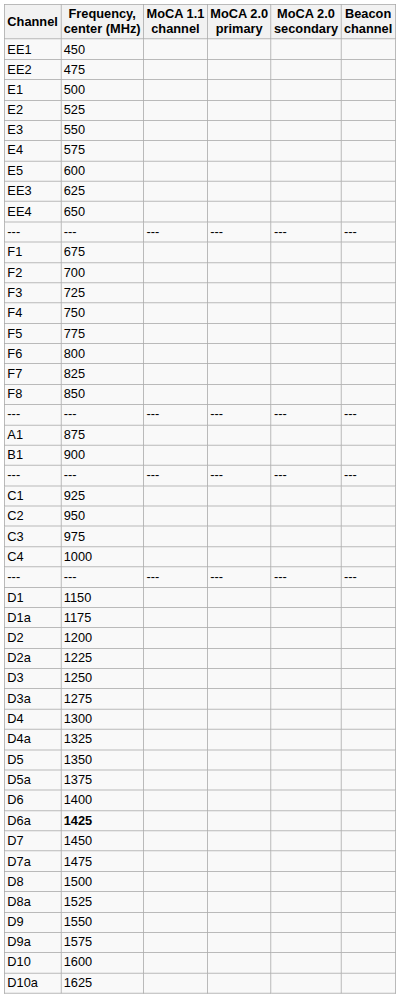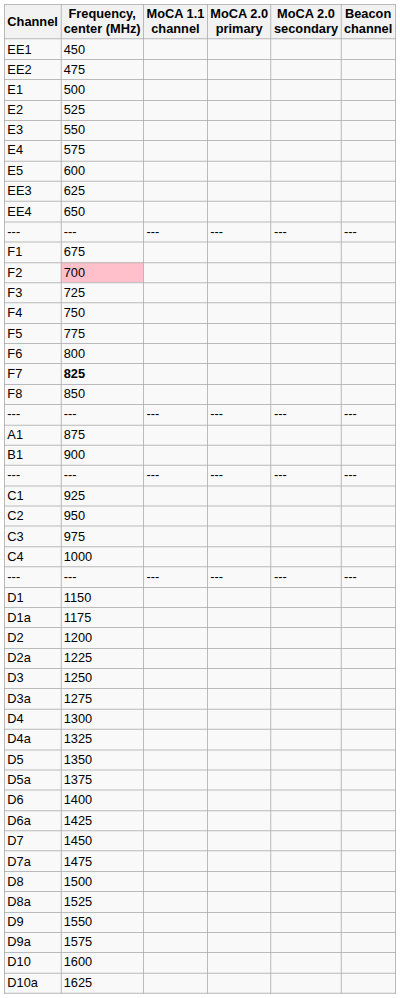(74, 272) no background -> (74, 272) pink background
(74, 374) normal -> (74, 374) bold
(78, 820) bold -> (78, 820) normal
